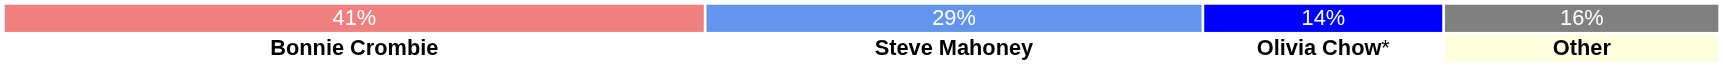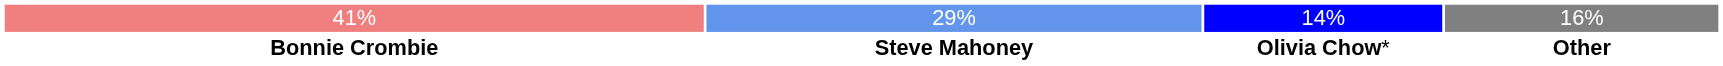(1582, 48) lightyellow background -> (1582, 48) no background
